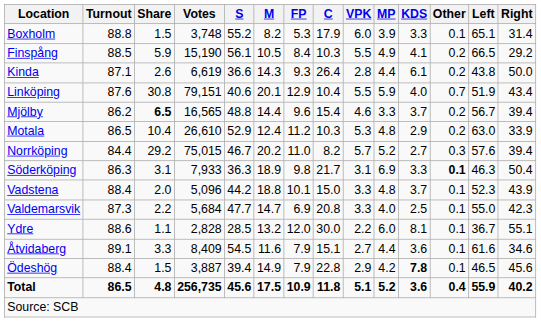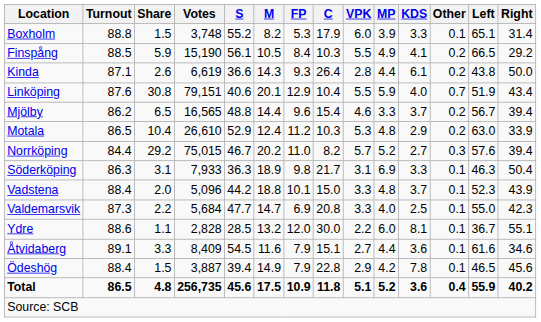(163, 111) bold -> (163, 111) normal
(457, 170) bold -> (457, 170) normal
(419, 268) bold -> (419, 268) normal
